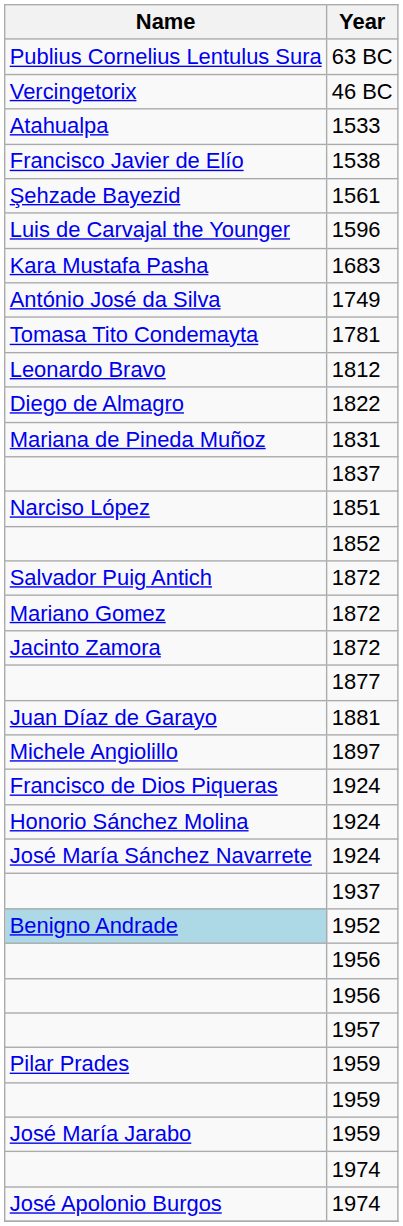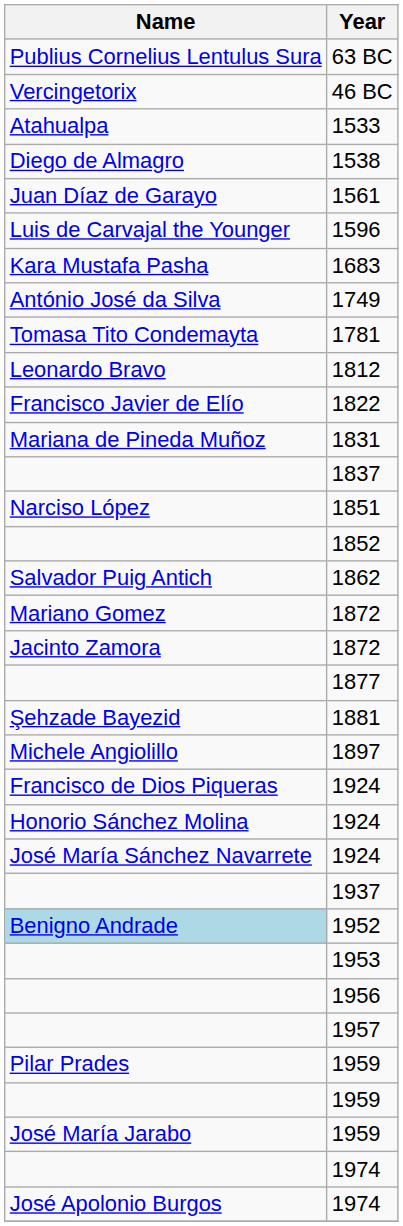(127, 160) Francisco Javier de Elío -> (97, 160) Diego de Almagro
(95, 195) Şehzade Bayezid -> (113, 195) Juan Díaz de Garayo
(97, 404) Diego de Almagro -> (127, 404) Francisco Javier de Elío
(356, 578) 1872 -> (356, 578) 1862
(113, 717) Juan Díaz de Garayo -> (95, 717) Şehzade Bayezid
(356, 960) 1956 -> (356, 960) 1953
